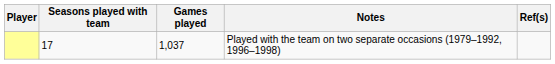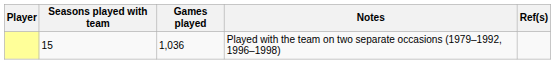(47, 45) 17 -> (47, 45) 15
(172, 45) 1,037 -> (172, 45) 1,036
